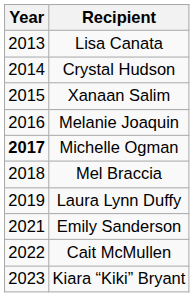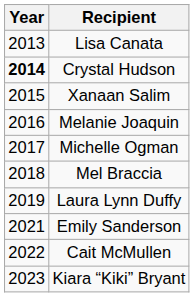(27, 69) normal -> (27, 69) bold
(27, 148) bold -> (27, 148) normal
